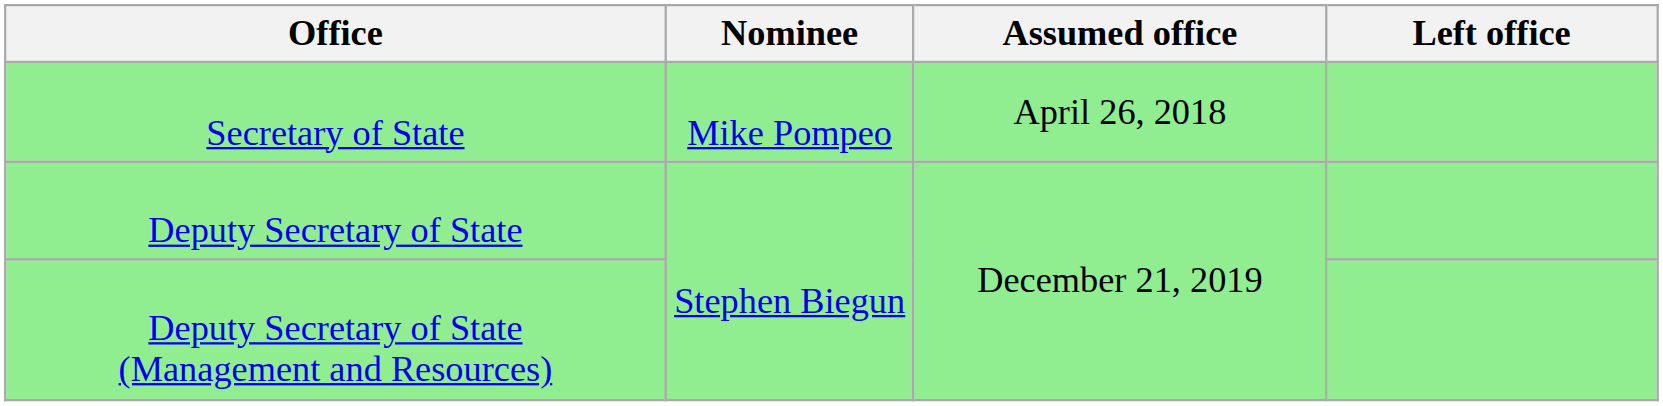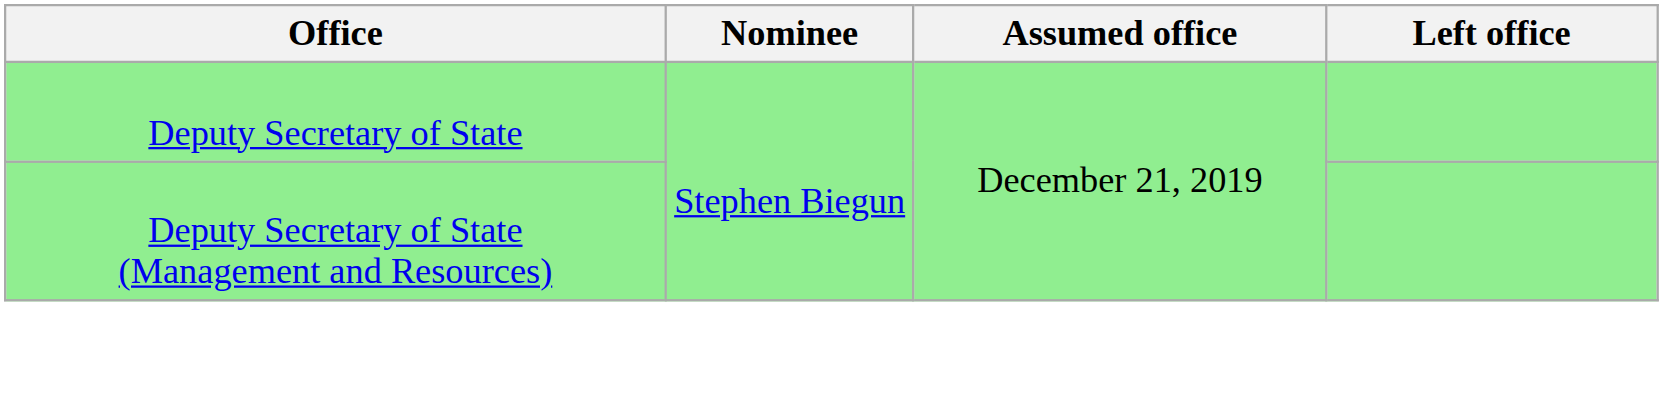- row: (335, 131)
